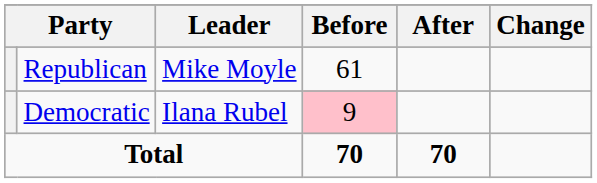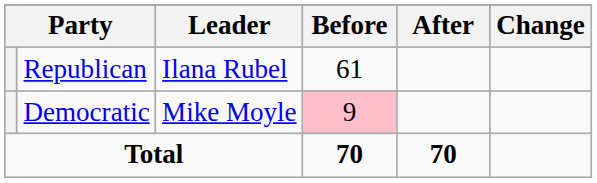(229, 68) Mike Moyle -> (225, 68) Ilana Rubel
(225, 111) Ilana Rubel -> (229, 111) Mike Moyle
